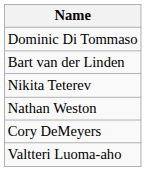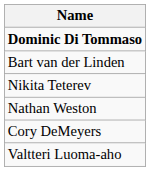(73, 39) normal -> (75, 39) bold
